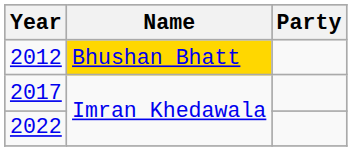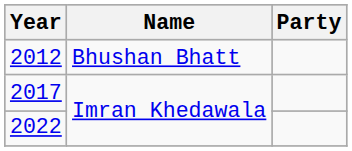(156, 58) gold background -> (156, 58) no background
